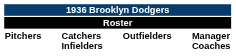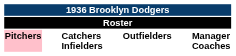(23, 36) no background -> (23, 36) pink background
